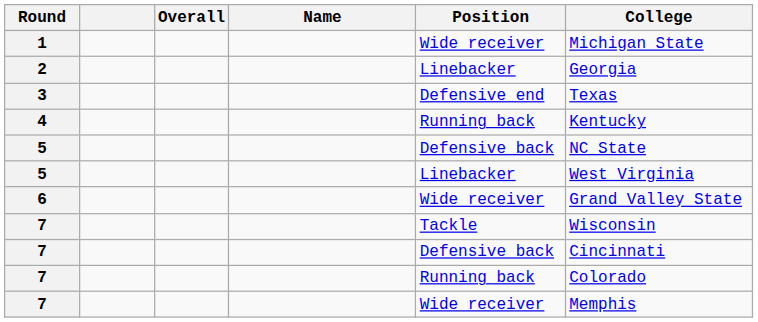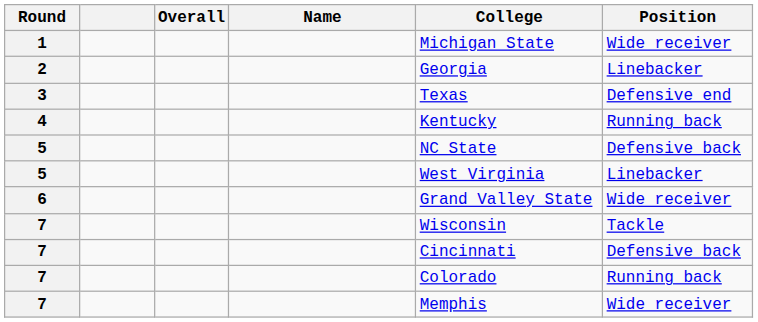columns swapped: (491, 18) <-> (659, 18)
